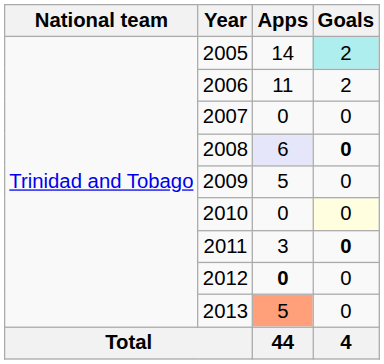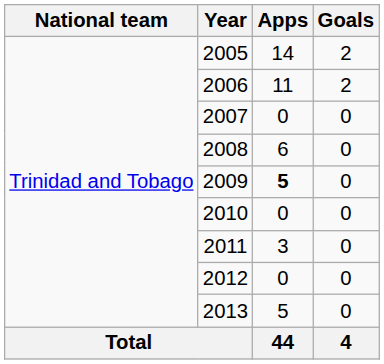(346, 52) paleturquoise background -> (346, 52) no background
(283, 149) lavender background -> (283, 149) no background
(346, 149) bold -> (346, 149) normal
(283, 181) normal -> (283, 181) bold
(346, 213) lightyellow background -> (346, 213) no background
(346, 246) bold -> (346, 246) normal
(283, 278) bold -> (283, 278) normal
(283, 310) lightsalmon background -> (283, 310) no background
